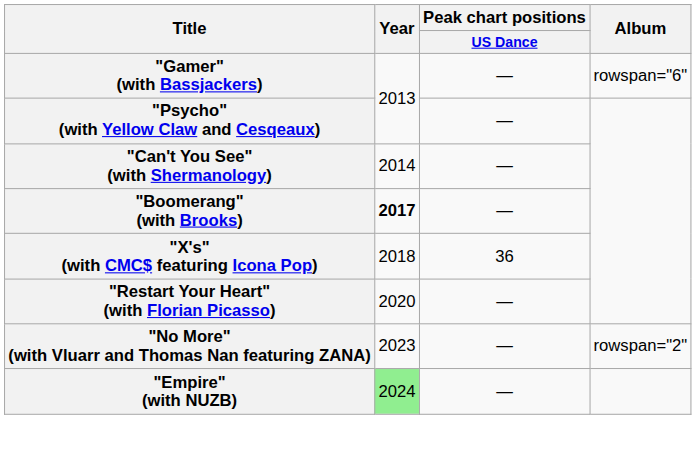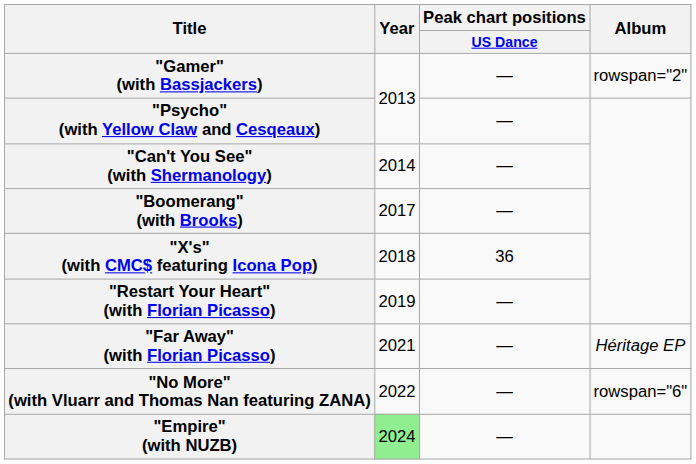(640, 75) rowspan="6" -> (640, 75) rowspan="2"
(397, 211) bold -> (397, 211) normal
(397, 301) 2020 -> (397, 301) 2019
+ row: (190, 346)
(397, 346) 2023 -> (397, 391) 2022
(640, 346) rowspan="2" -> (640, 391) rowspan="6"
